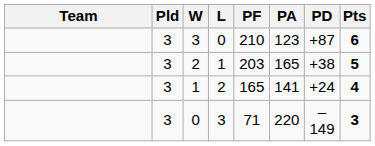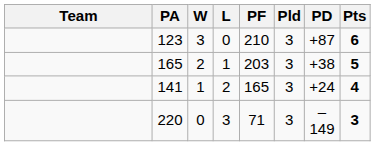columns swapped: (168, 16) <-> (287, 16)
